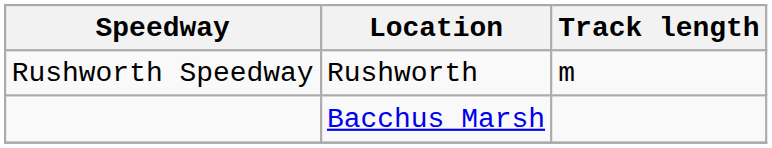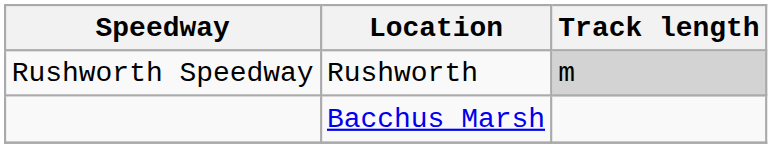(567, 73) no background -> (567, 73) lightgrey background
